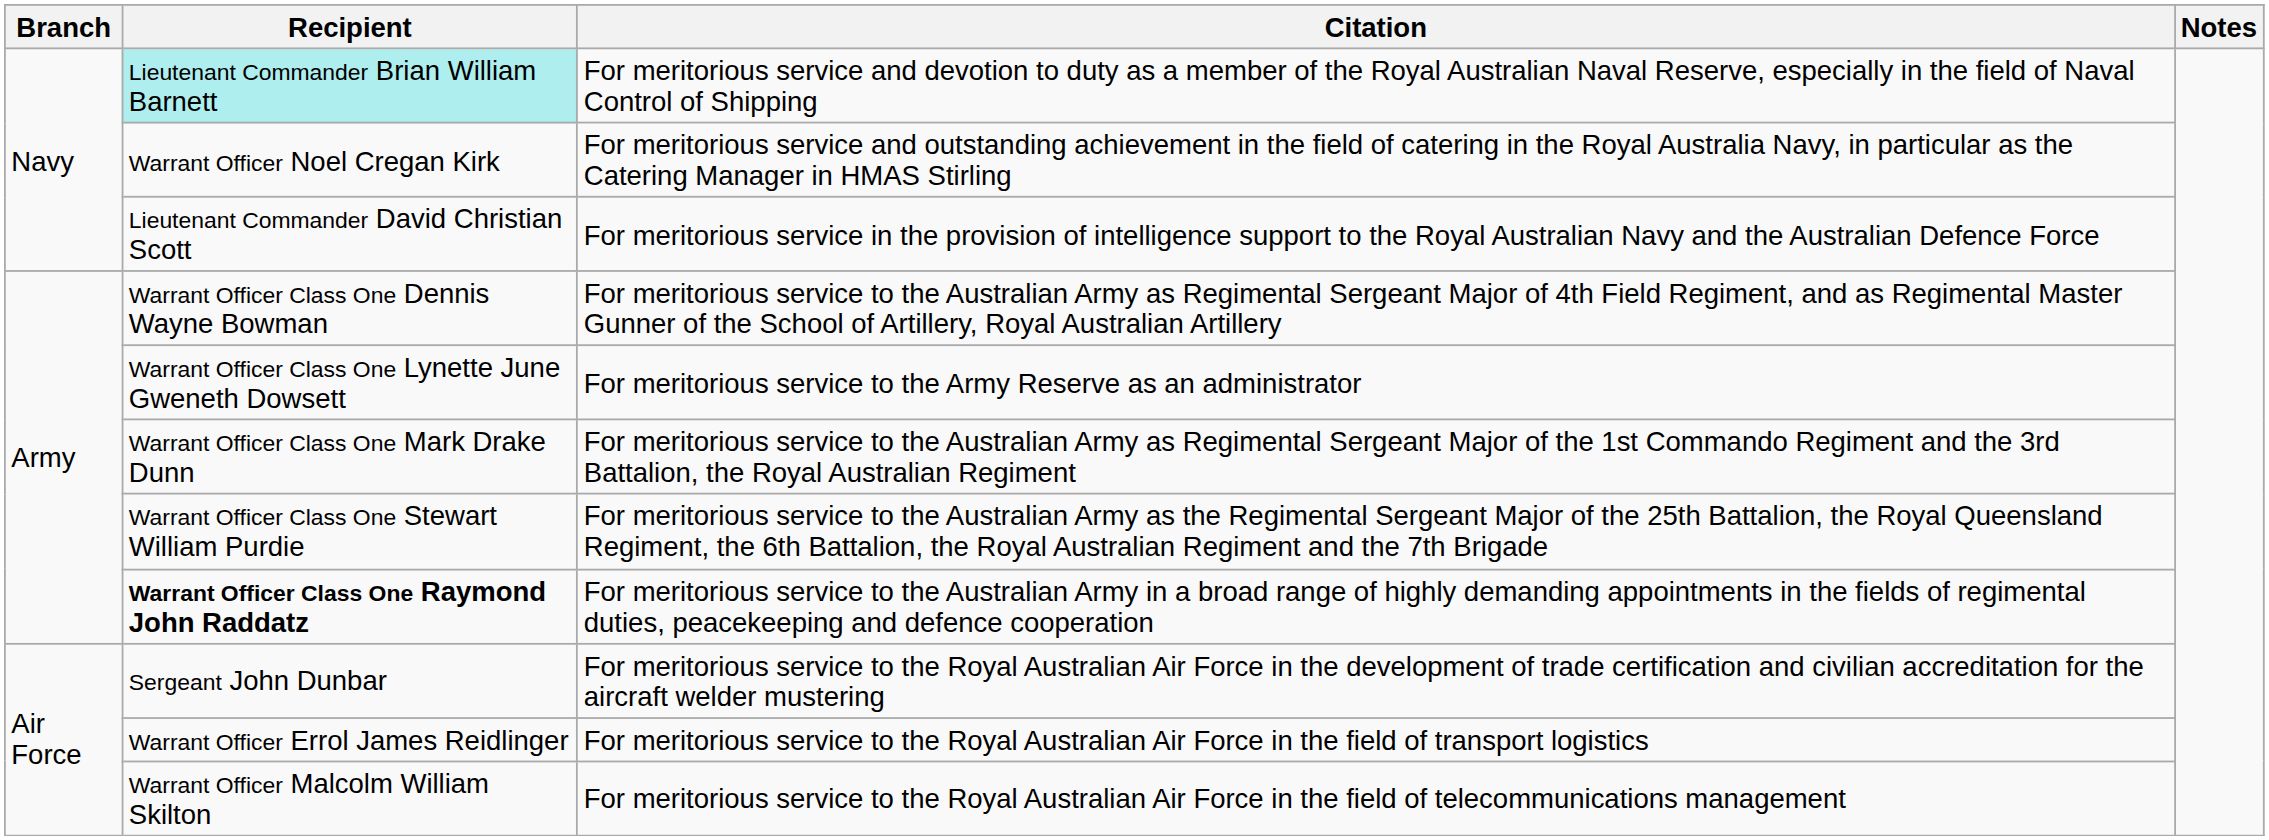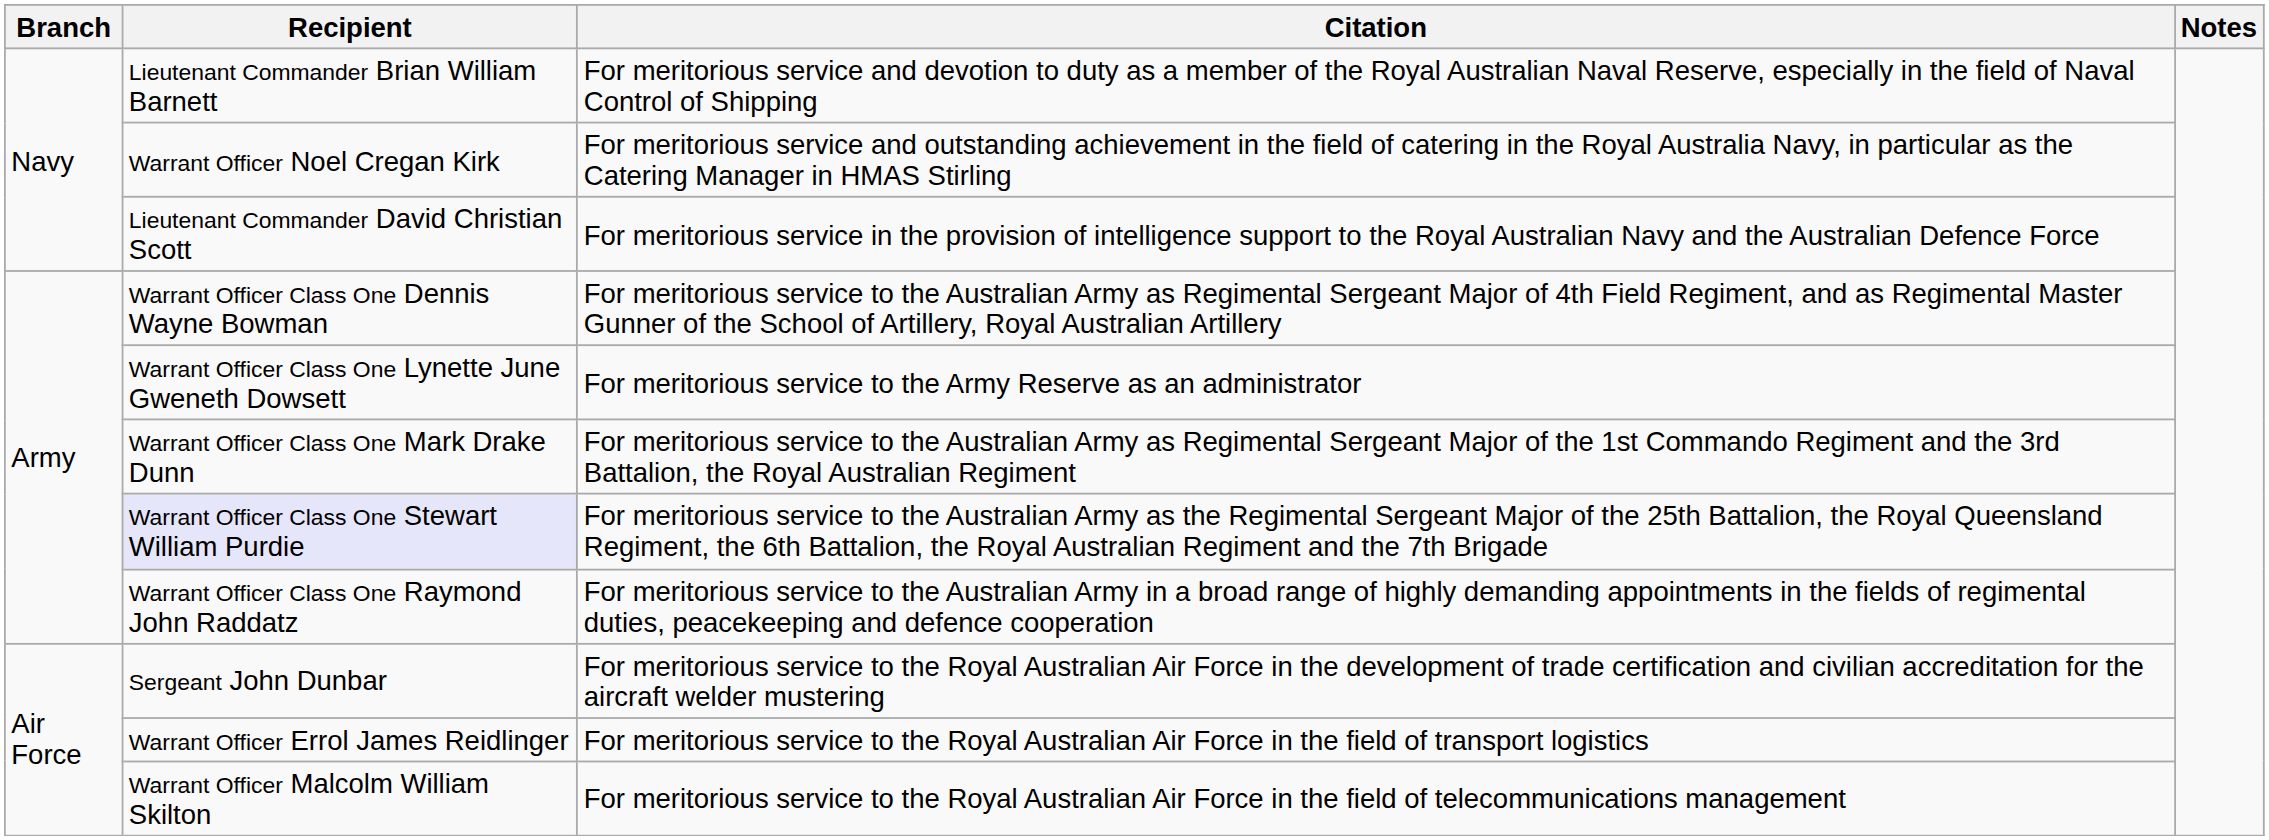(333, 86) paleturquoise background -> (333, 86) no background
(313, 532) no background -> (313, 532) lavender background
(337, 606) bold -> (325, 606) normal
